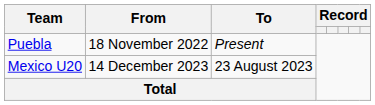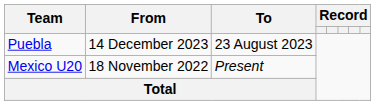(148, 44) 18 November 2022 -> (148, 44) 14 December 2023
(239, 44) Present -> (264, 44) 23 August 2023
(148, 66) 14 December 2023 -> (148, 66) 18 November 2022
(264, 66) 23 August 2023 -> (239, 66) Present
